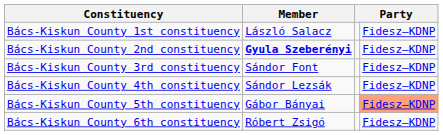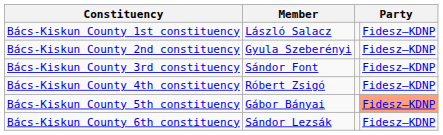(298, 49) bold -> (298, 49) normal
(288, 85) Sándor Lezsák -> (285, 85) Róbert Zsigó
(285, 121) Róbert Zsigó -> (288, 121) Sándor Lezsák
